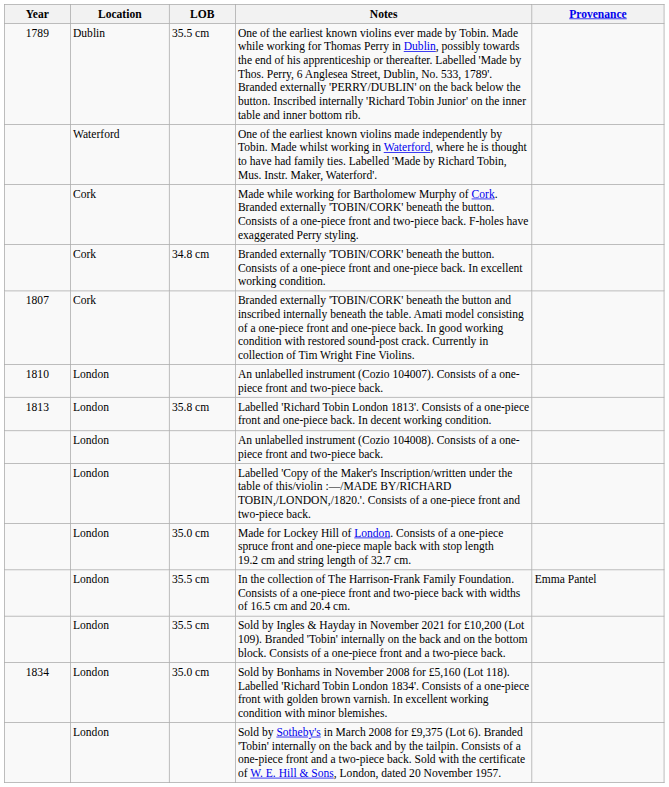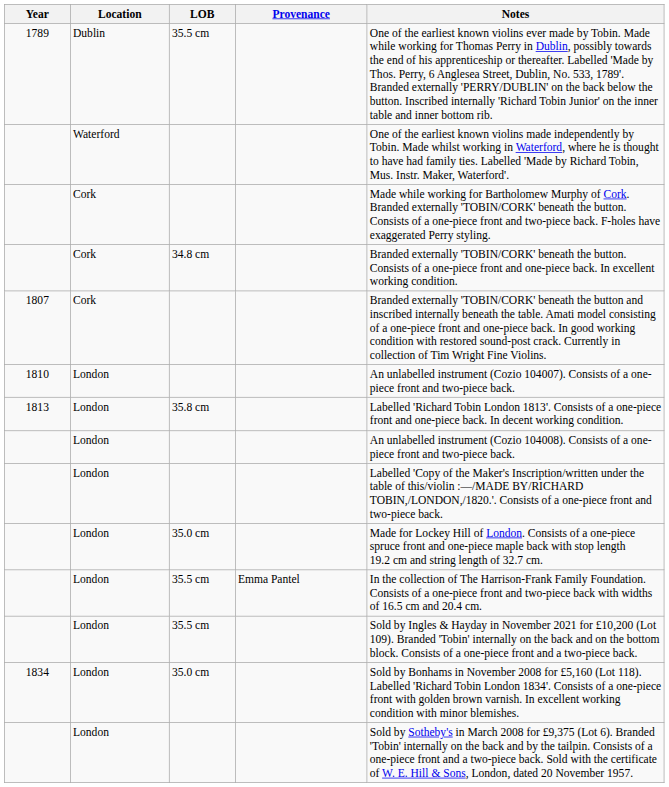columns swapped: (598, 14) <-> (384, 14)
